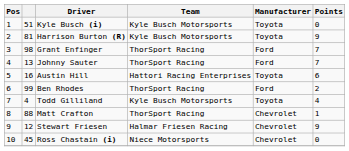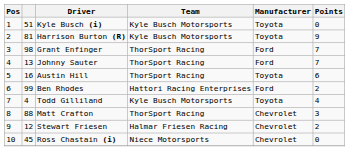(190, 75) Hattori Racing Enterprises -> (167, 75) ThorSport Racing
(167, 88) ThorSport Racing -> (190, 88) Hattori Racing Enterprises
(317, 113) 1 -> (317, 113) 3
(317, 126) 9 -> (317, 126) 2
